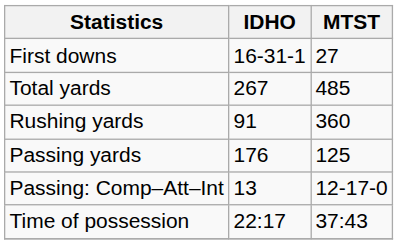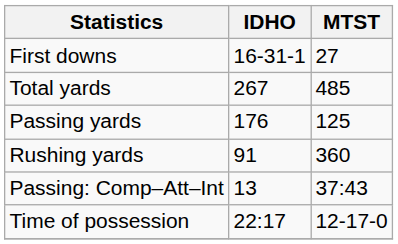rows swapped: (76, 121) <-> (75, 155)
(352, 188) 12-17-0 -> (342, 188) 37:43
(342, 221) 37:43 -> (352, 221) 12-17-0
